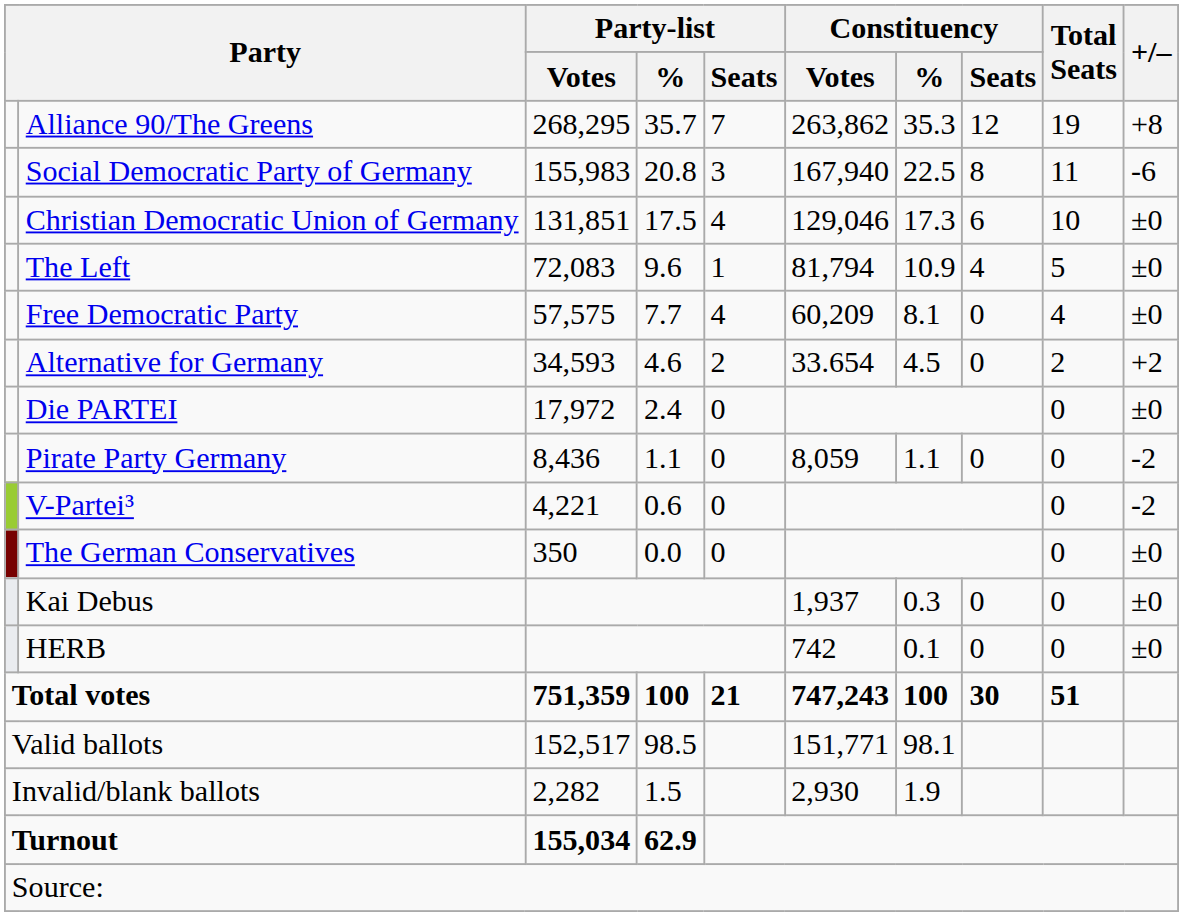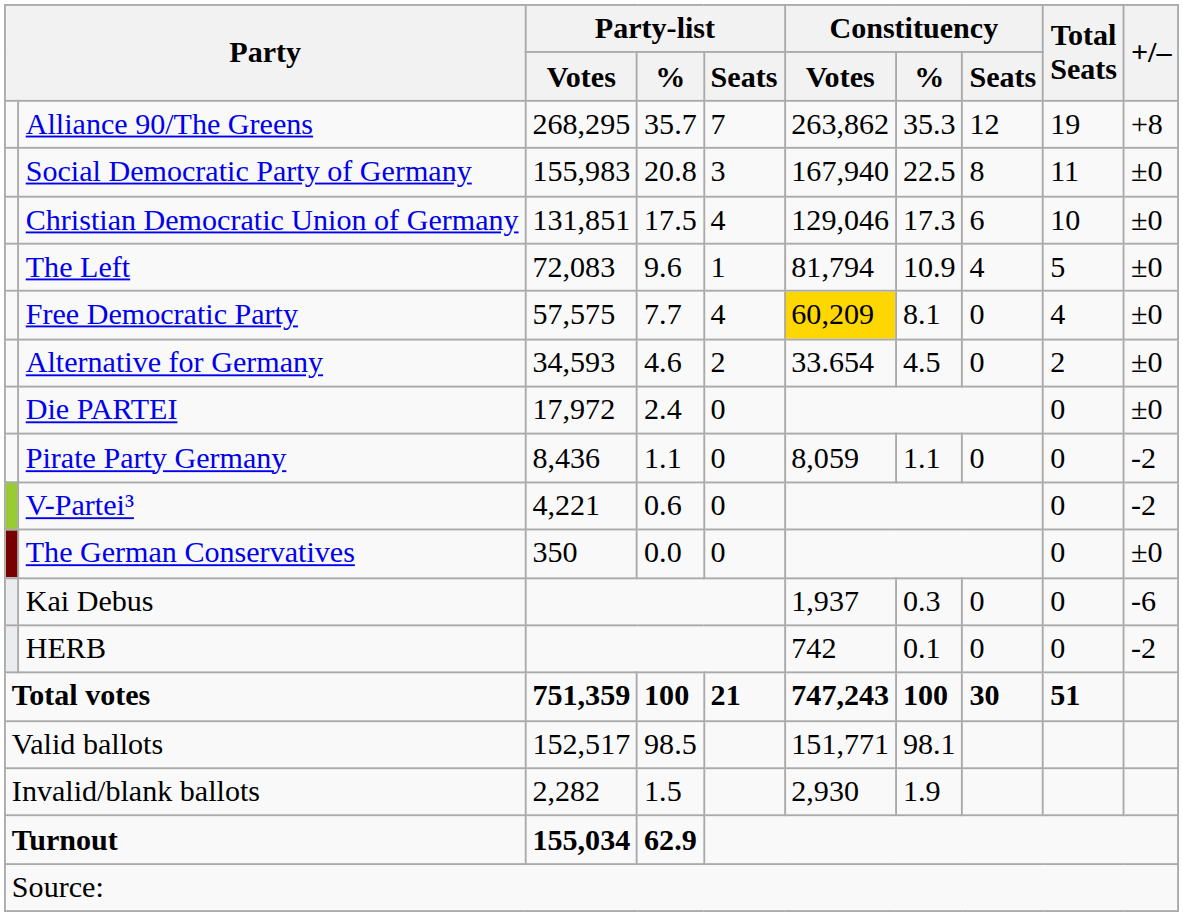(1143, 171) -6 -> (1147, 171) ±0
(833, 314) no background -> (833, 314) gold background
(1147, 362) +2 -> (1147, 362) ±0
(1147, 600) ±0 -> (1143, 600) -6
(1147, 648) ±0 -> (1143, 648) -2
